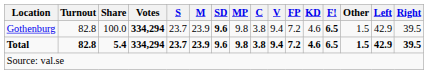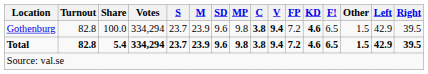(148, 28) bold -> (148, 28) normal
(221, 28) bold -> (221, 28) normal
(259, 28) normal -> (259, 28) bold
(277, 28) normal -> (277, 28) bold
(314, 28) normal -> (314, 28) bold
(332, 28) bold -> (332, 28) normal
